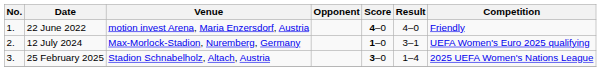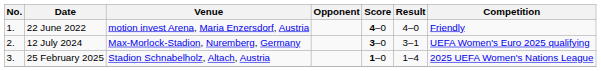(378, 43) 1–0 -> (378, 43) 3–0
(378, 58) 3–0 -> (378, 58) 1–0
